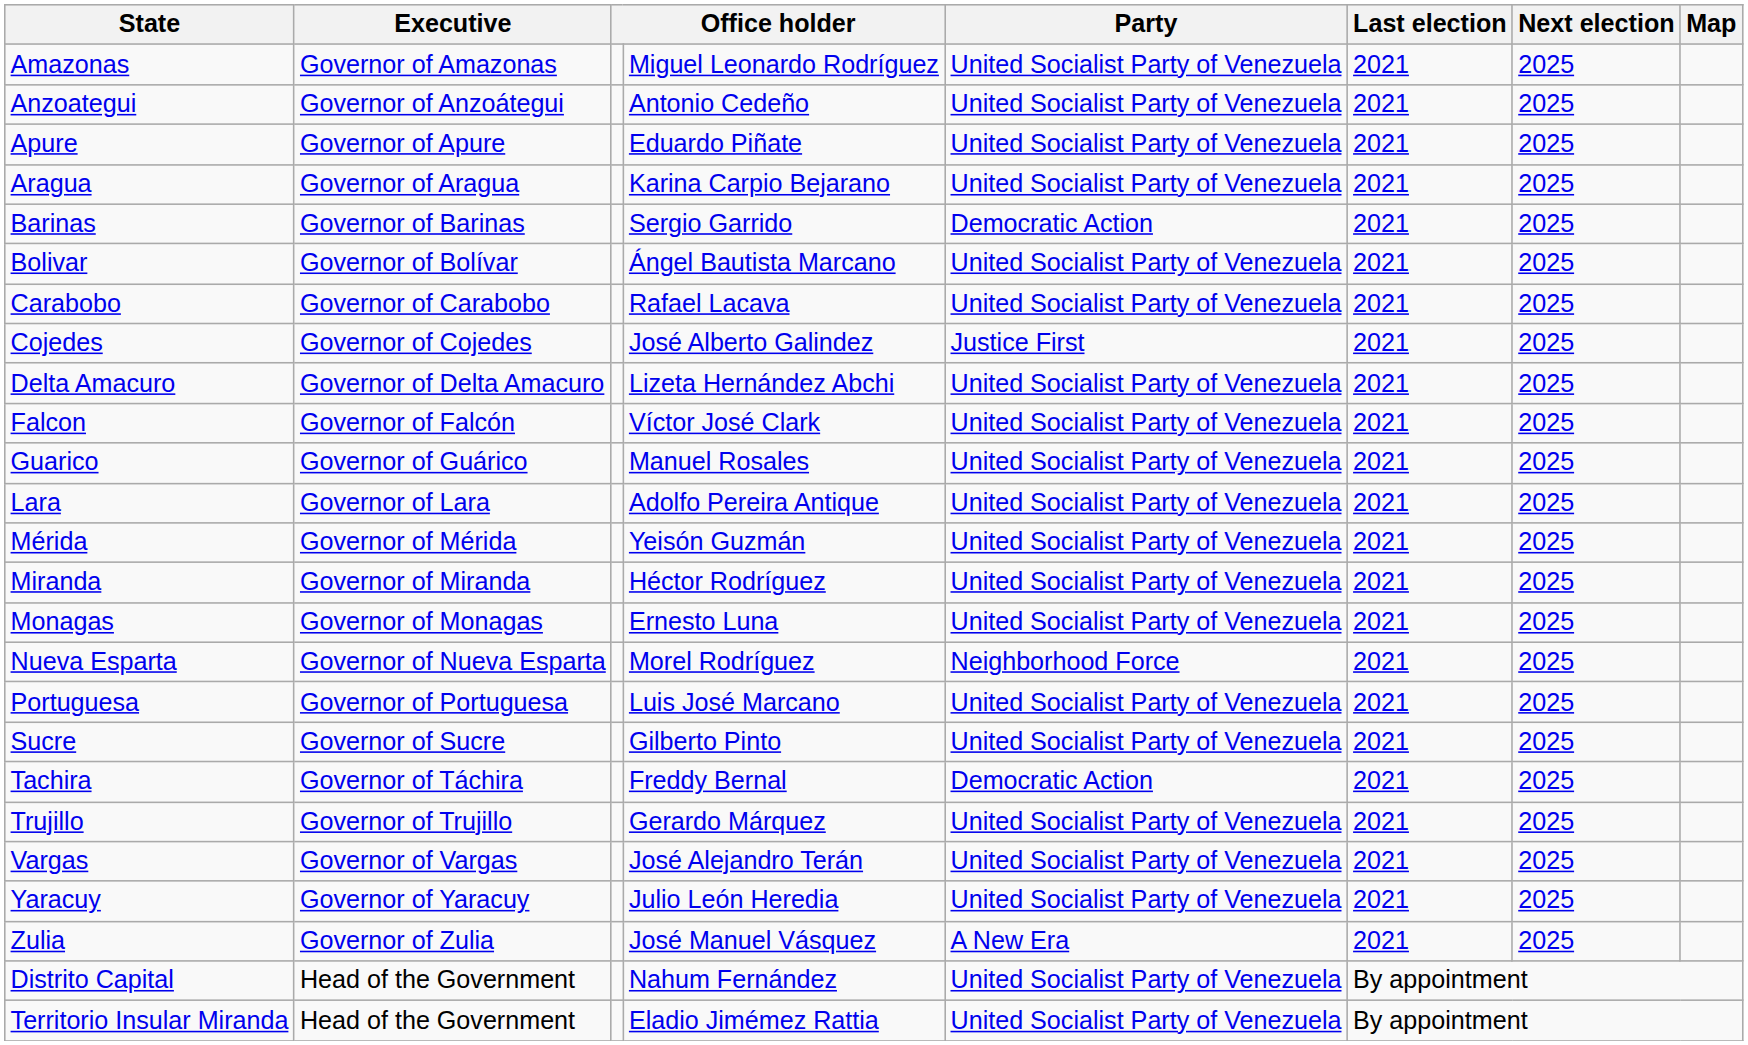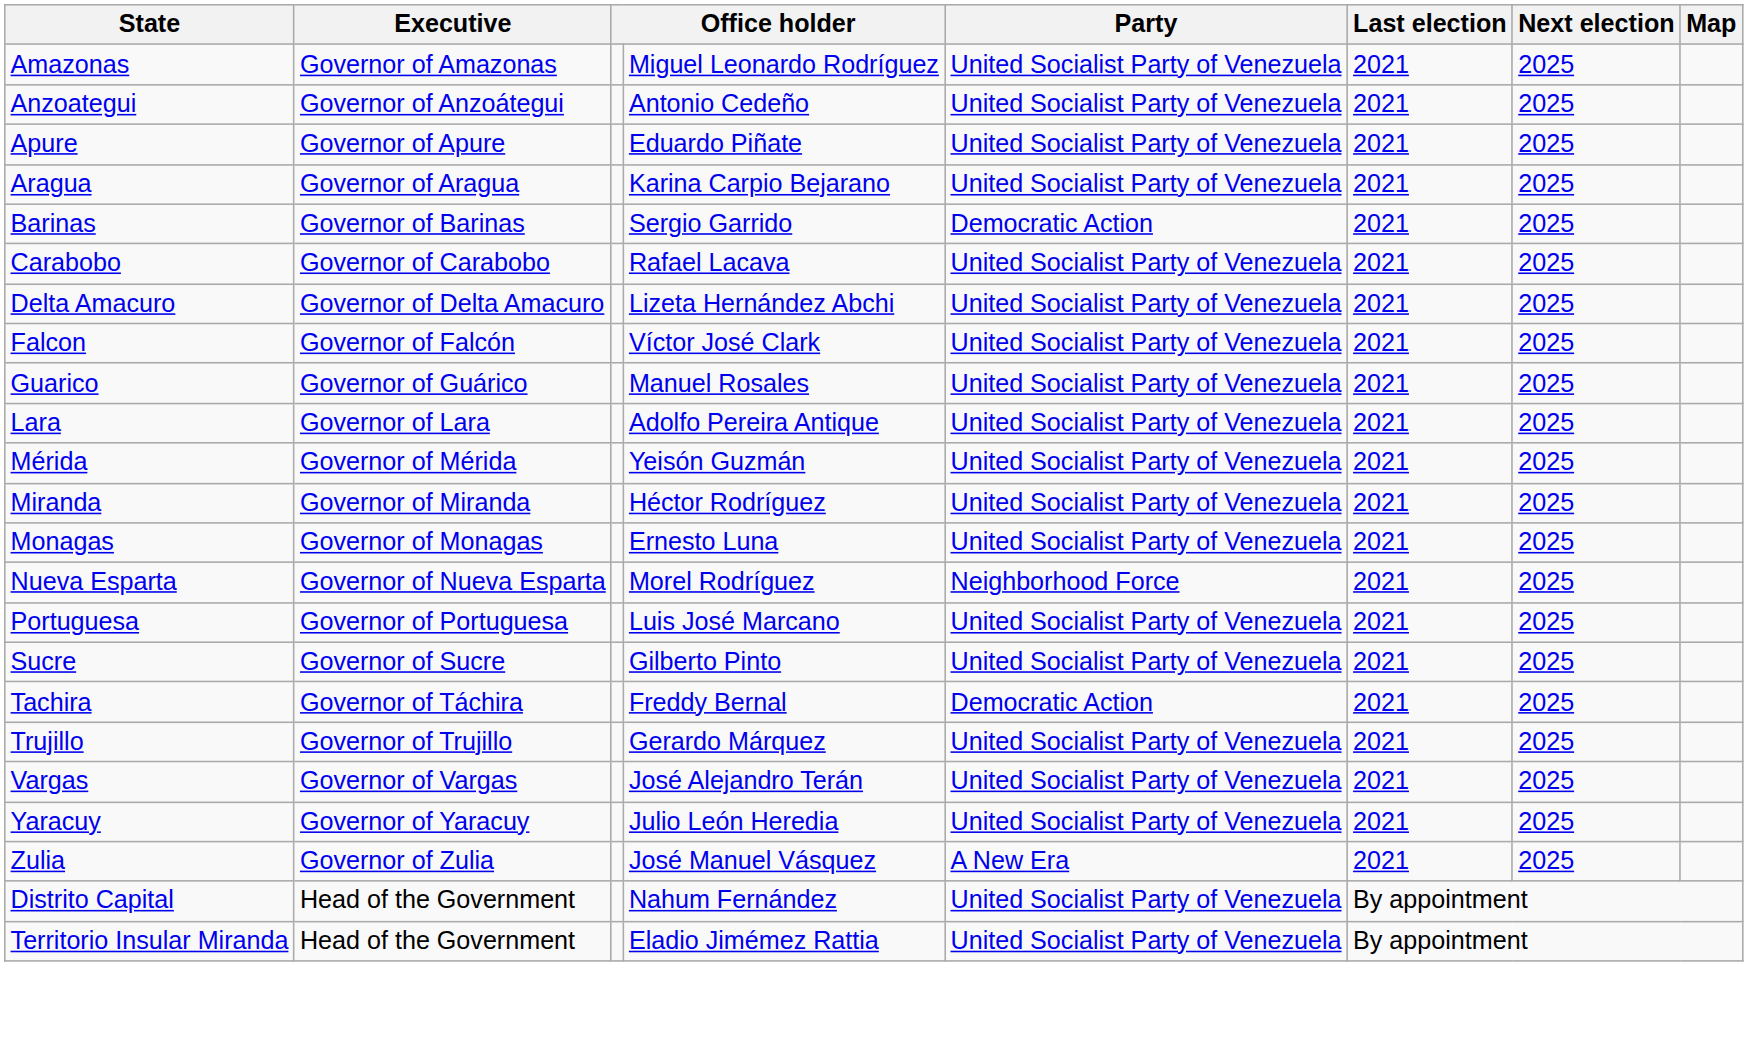- row: (49, 263)
- row: (57, 343)
